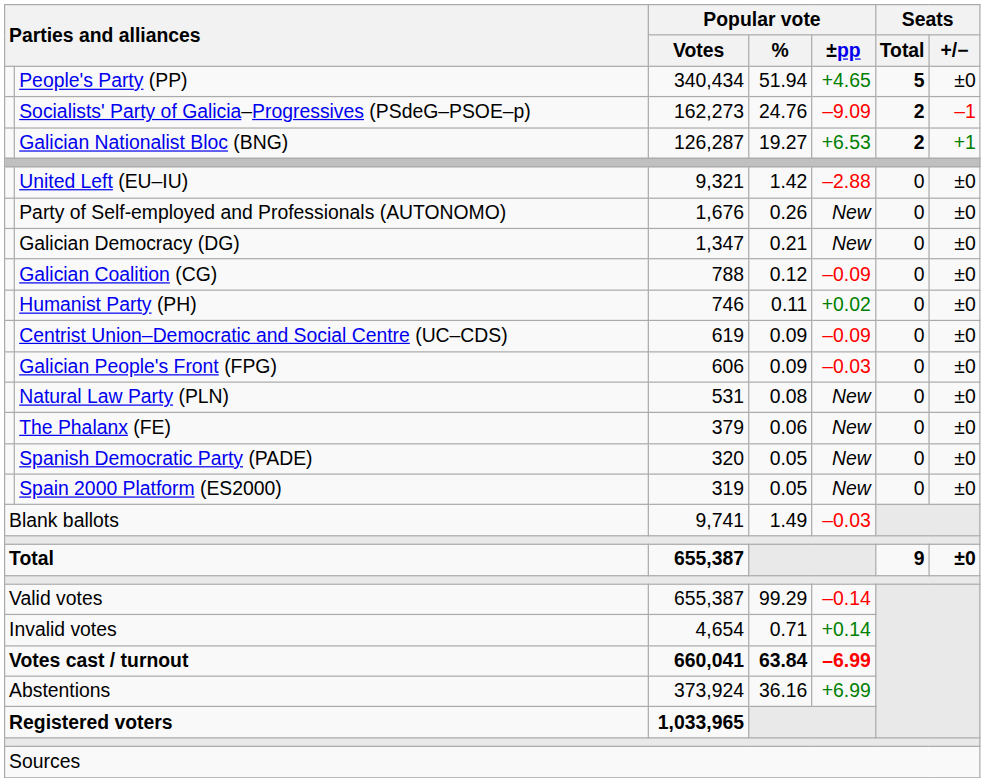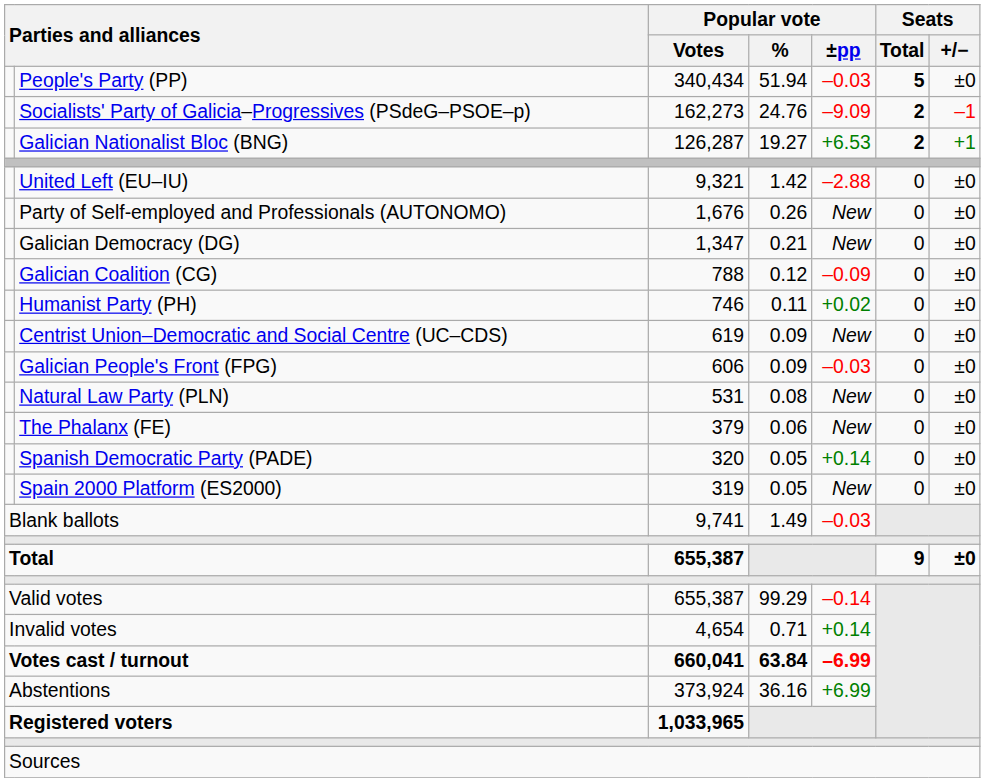(846, 81) +4.65 -> (847, 81) –0.03
(847, 335) –0.09 -> (851, 335) New
(851, 458) New -> (846, 458) +0.14
